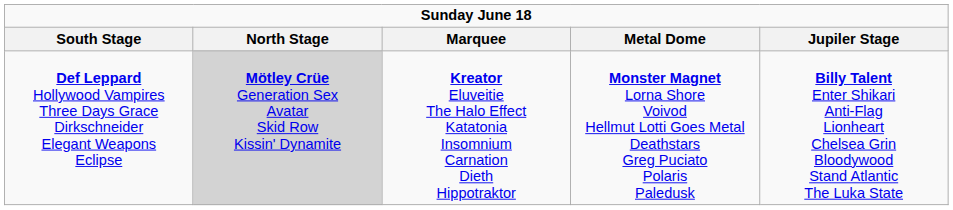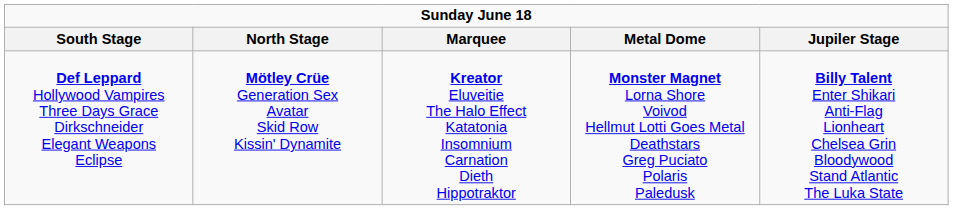(288, 111) lightgrey background -> (288, 111) no background
